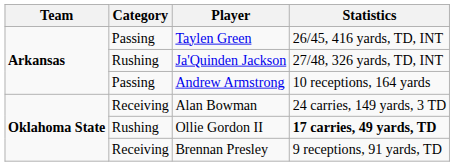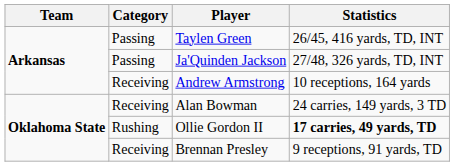(135, 60) Rushing -> (133, 60) Passing
(133, 82) Passing -> (140, 82) Receiving
